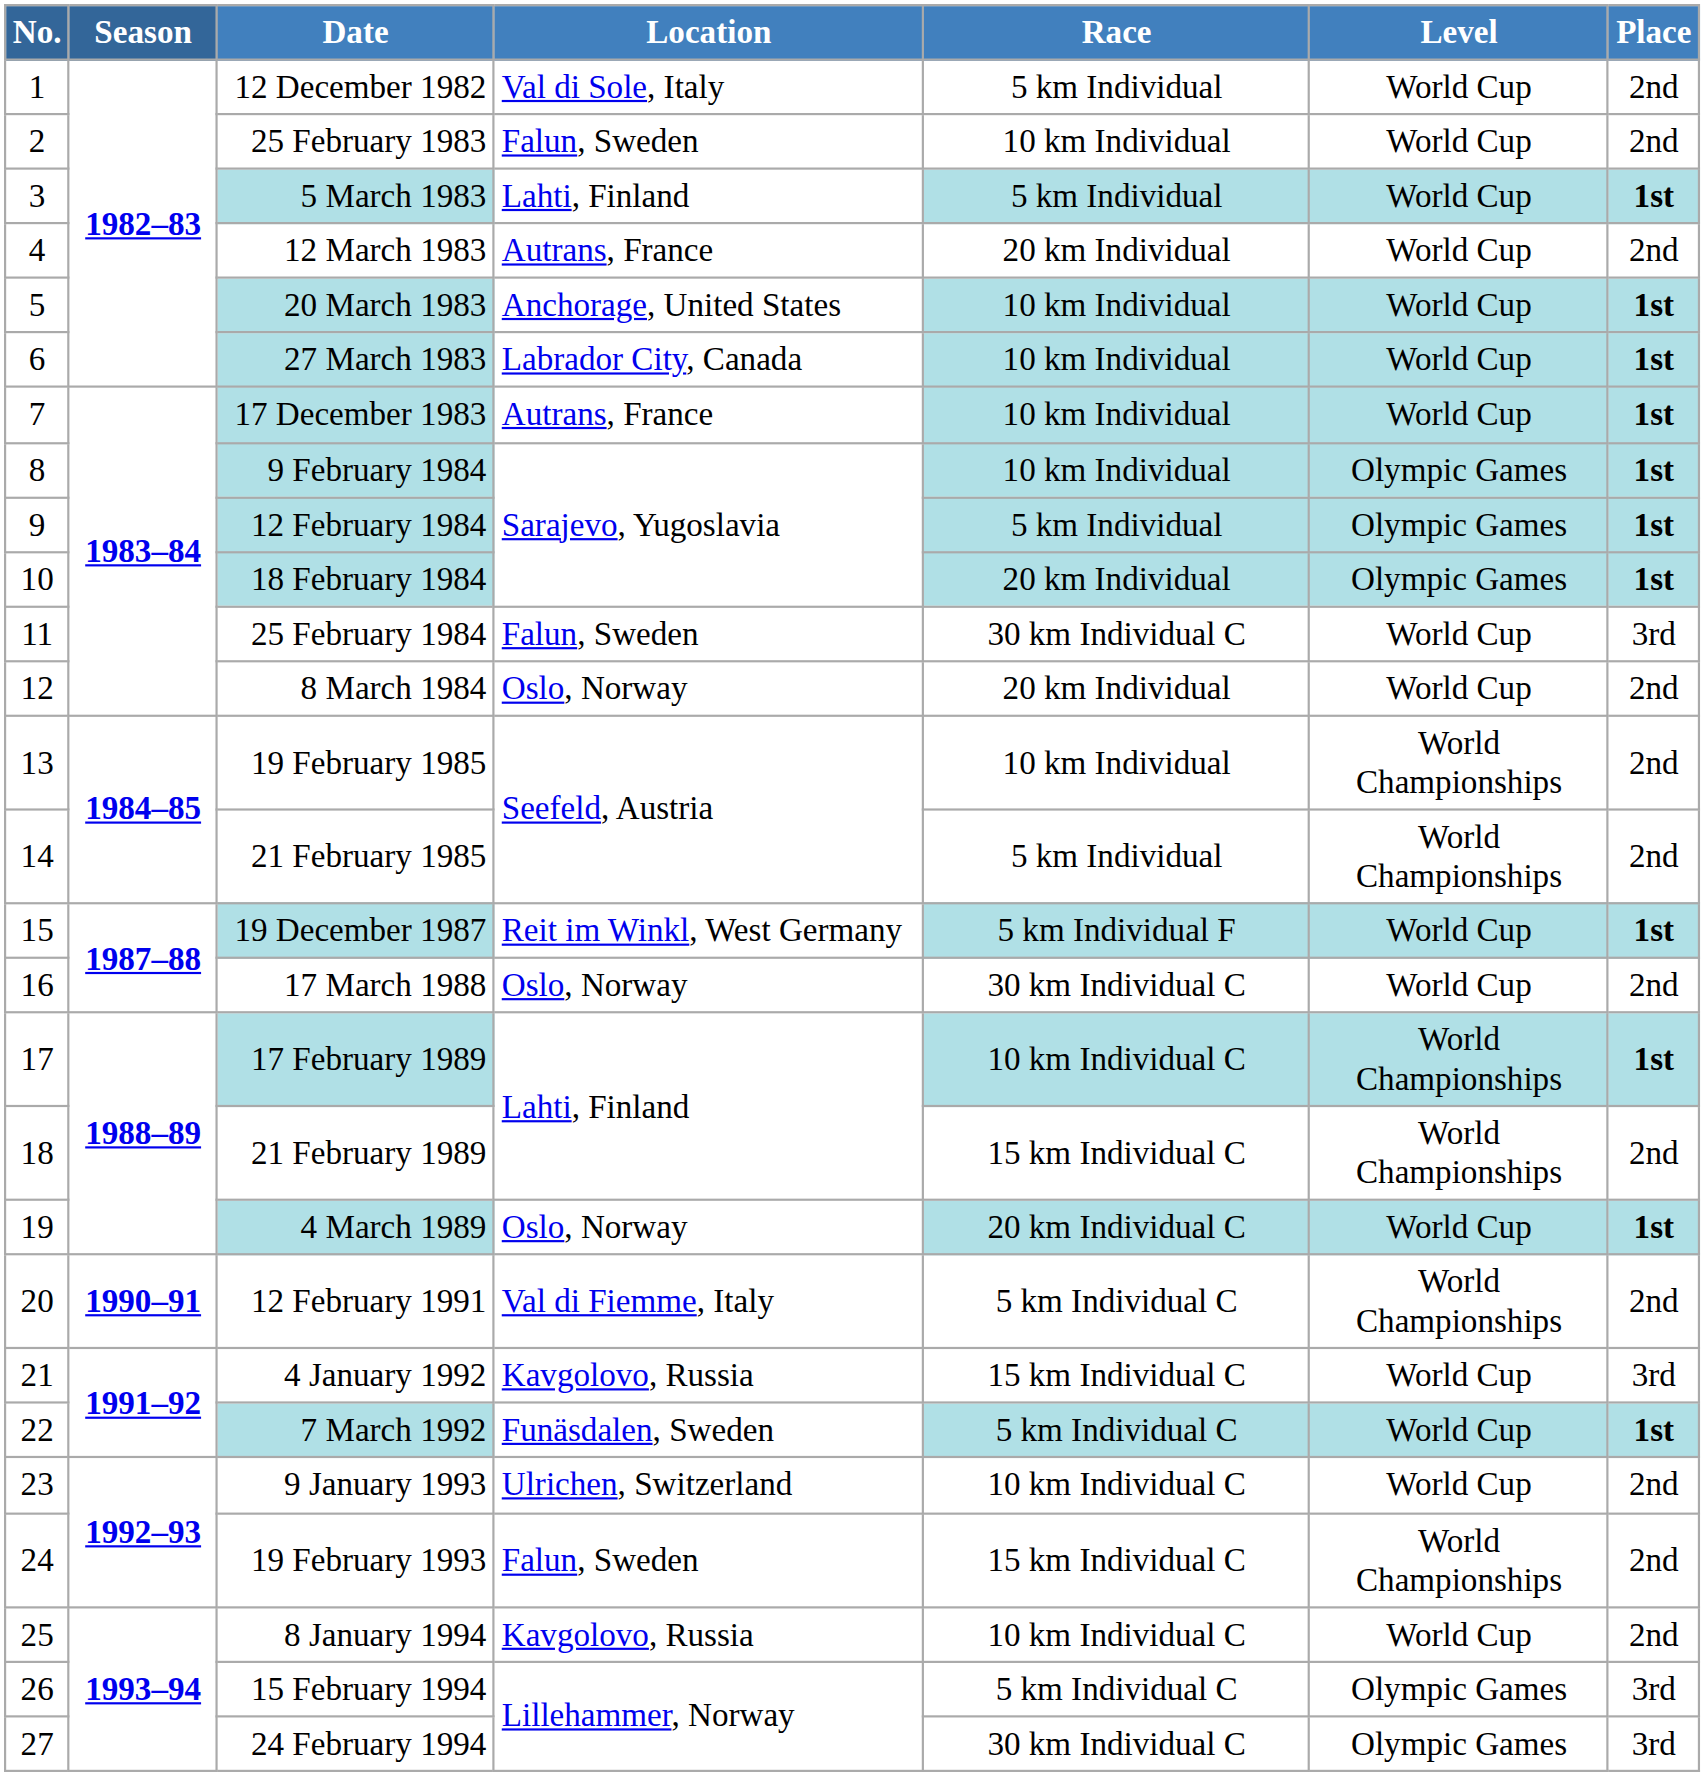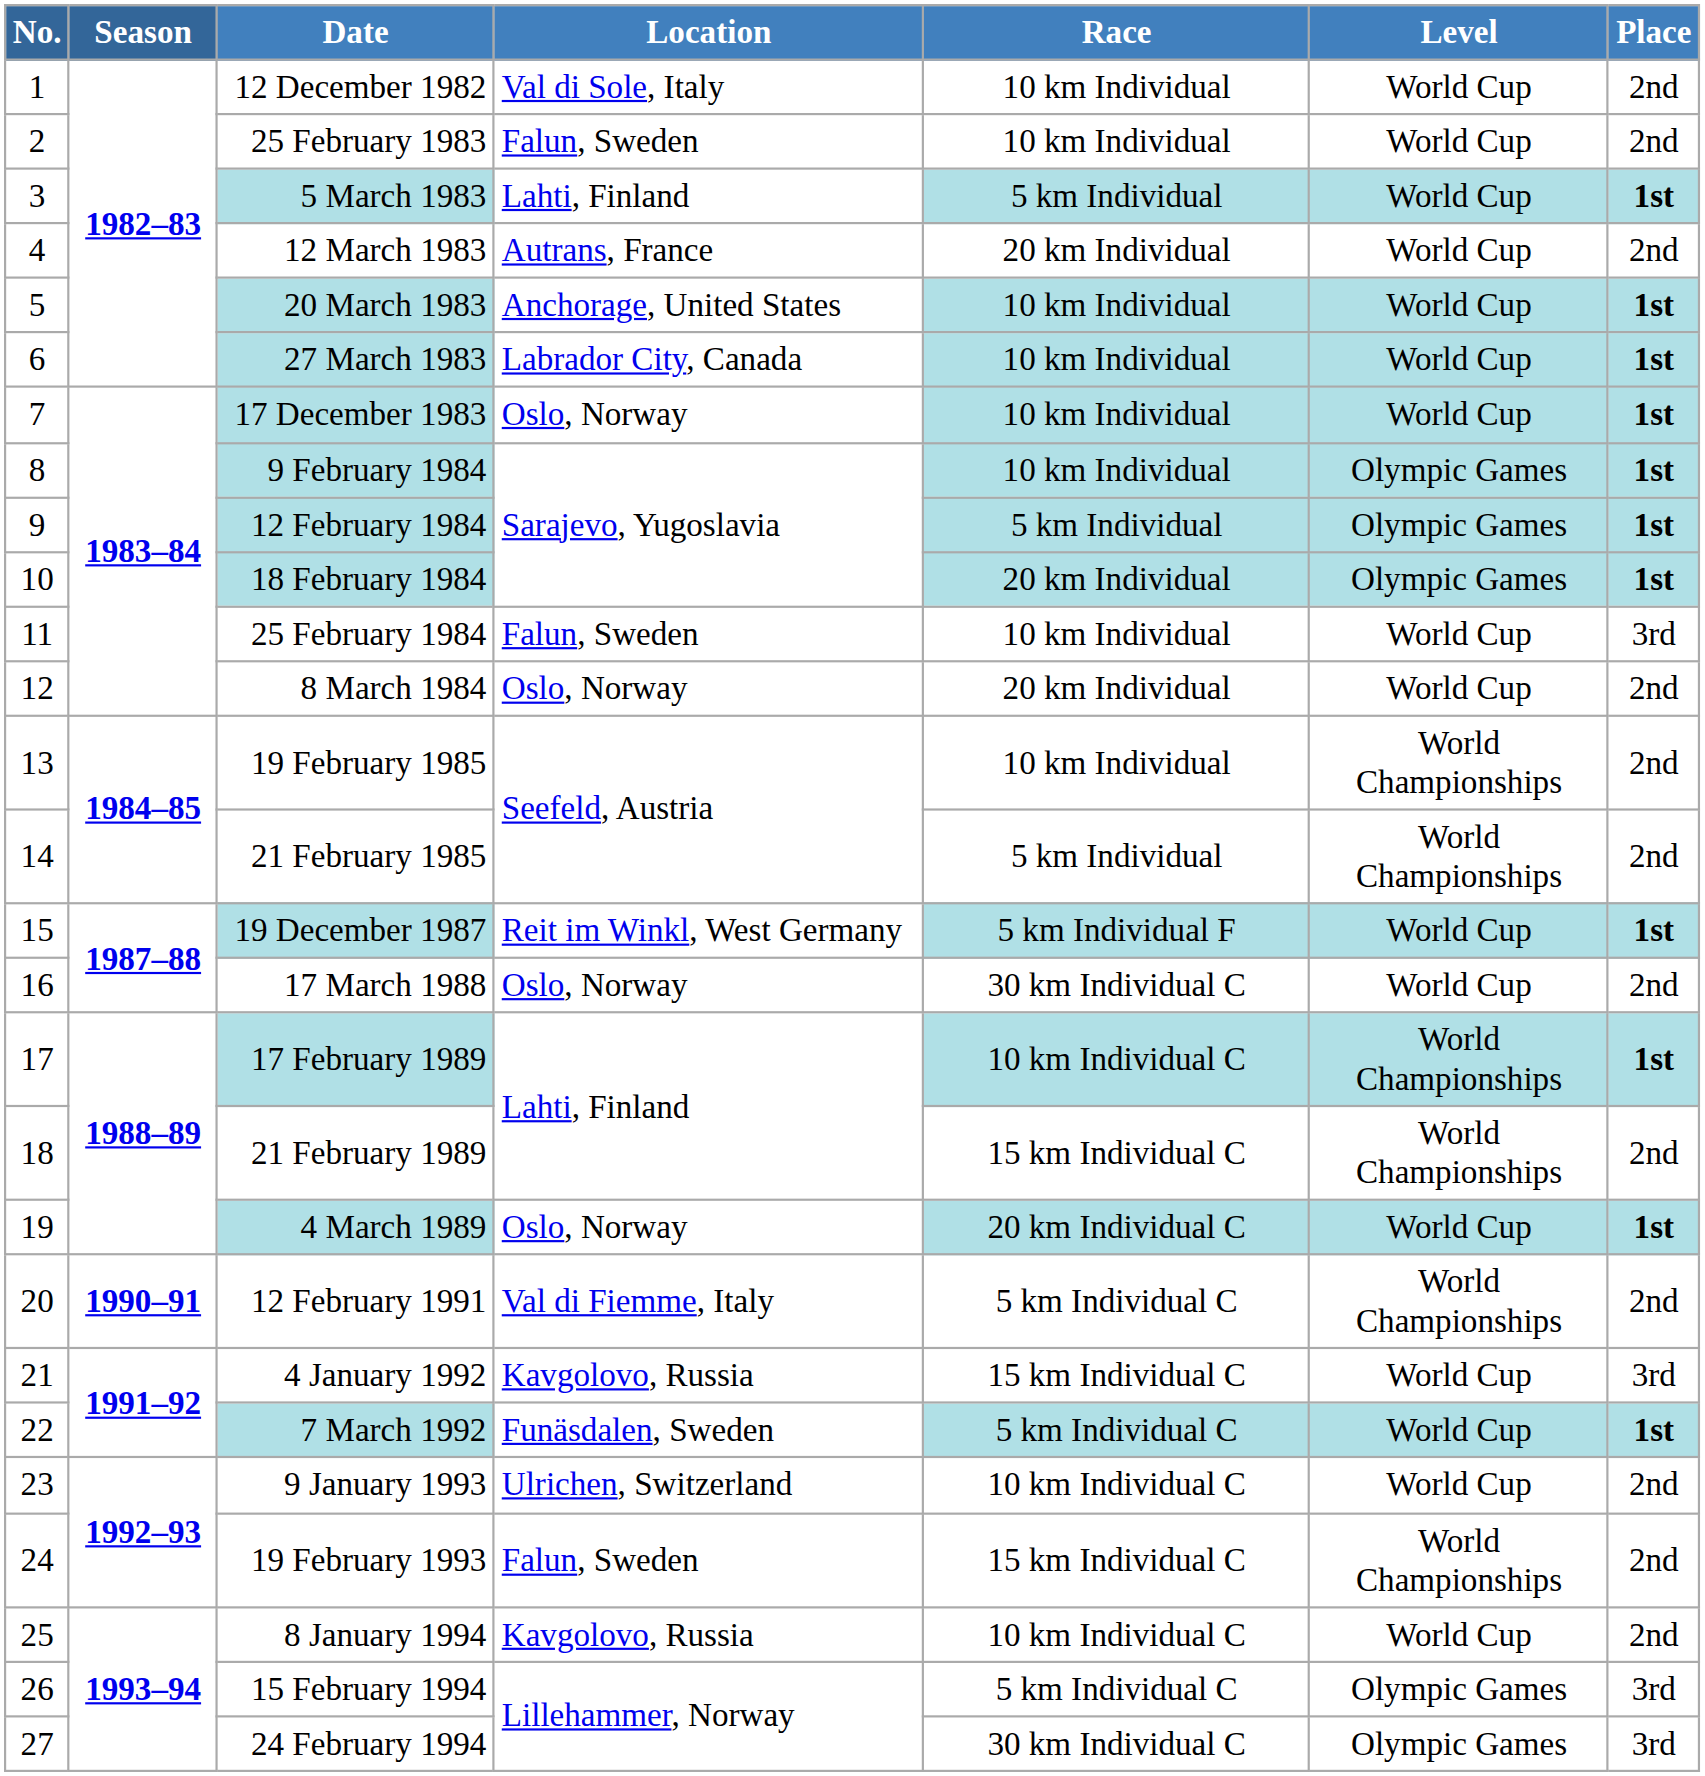(1117, 86) 5 km Individual -> (1117, 86) 10 km Individual
(608, 414) Autrans, France -> (595, 414) Oslo, Norway
(1117, 633) 30 km Individual C -> (1117, 633) 10 km Individual
